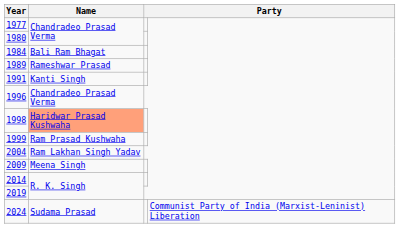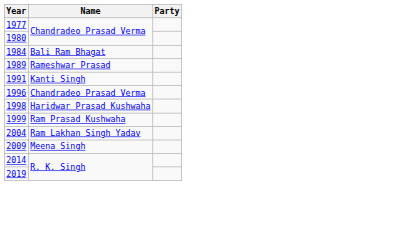(68, 120) lightsalmon background -> (90, 106) no background
- row: (16, 211)
